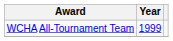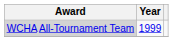(70, 28) no background -> (70, 28) lightgrey background
